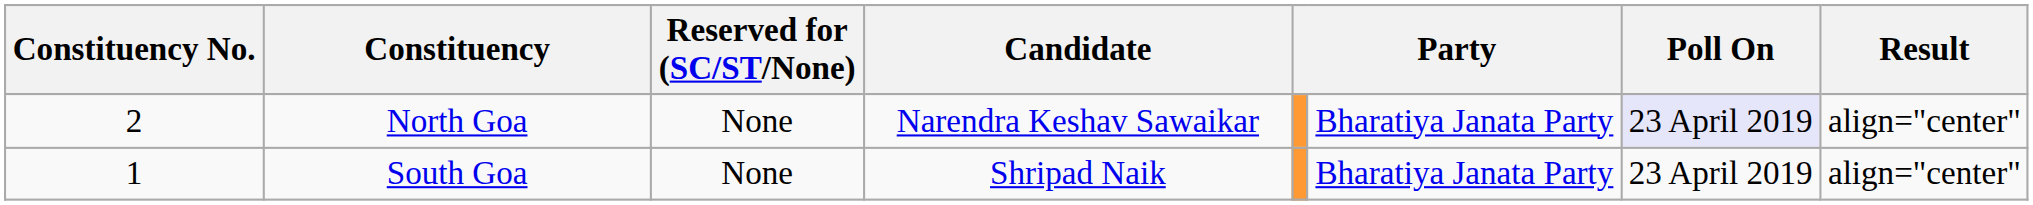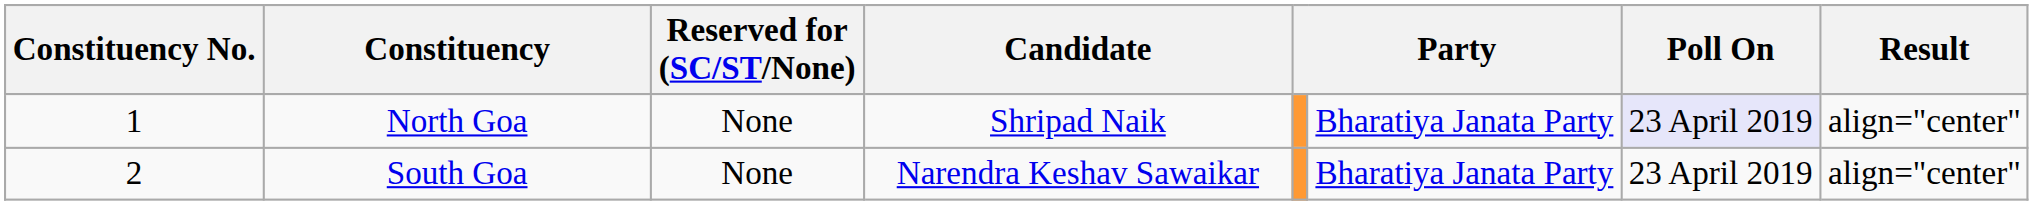(134, 120) 2 -> (134, 120) 1
(1078, 120) Narendra Keshav Sawaikar -> (1078, 120) Shripad Naik
(134, 173) 1 -> (134, 173) 2
(1078, 173) Shripad Naik -> (1078, 173) Narendra Keshav Sawaikar
